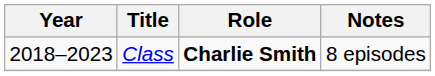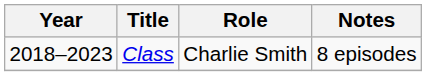(250, 53) bold -> (245, 53) normal
